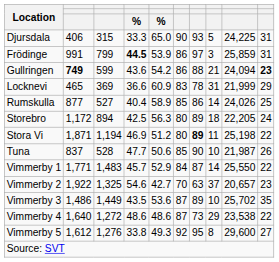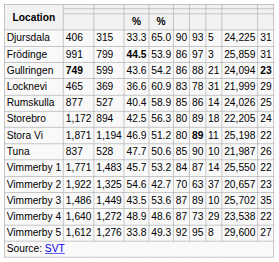(161, 168) 52.9 -> (161, 168) 53.2
(137, 216) 48.6 -> (137, 216) 48.9
